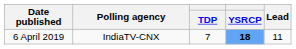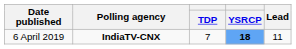(131, 37) normal -> (131, 37) bold
